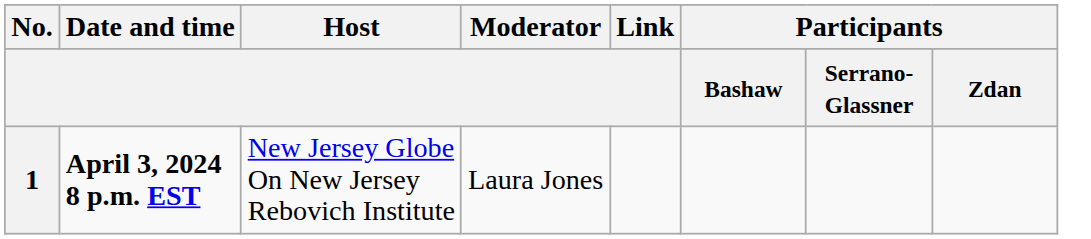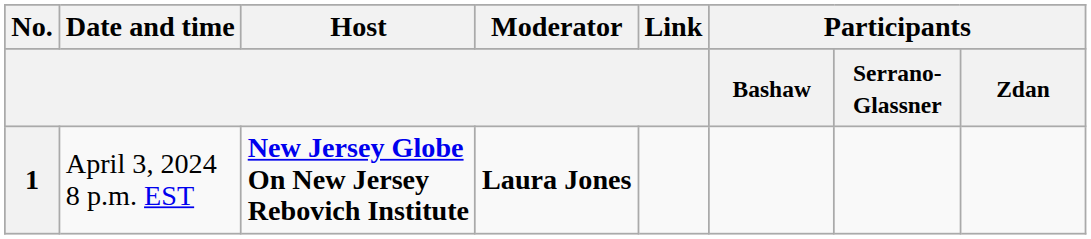(144, 179) bold -> (141, 179) normal
(351, 179) normal -> (358, 179) bold
(536, 179) normal -> (557, 179) bold
